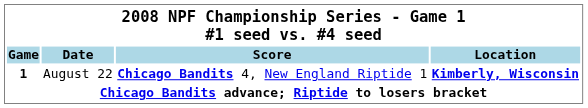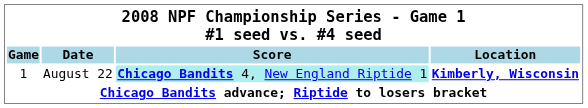(23, 74) bold -> (23, 74) normal
(272, 74) no background -> (272, 74) paleturquoise background
